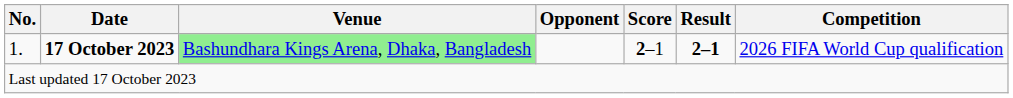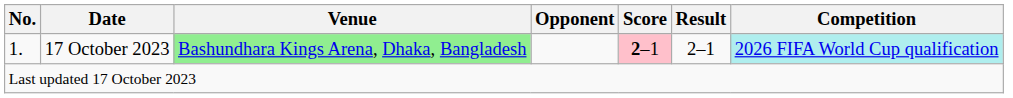(110, 48) bold -> (107, 48) normal
(650, 48) no background -> (645, 48) pink background
(706, 48) bold -> (701, 48) normal
(871, 48) no background -> (867, 48) paleturquoise background
